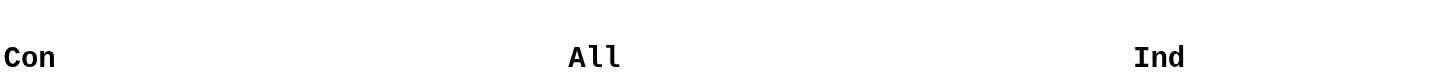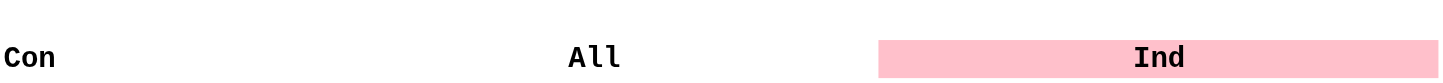(1159, 59) no background -> (1159, 59) pink background
